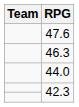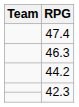(58, 33) 47.6 -> (58, 33) 47.4
(58, 72) 44.0 -> (58, 72) 44.2
